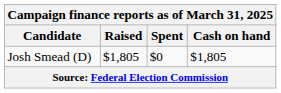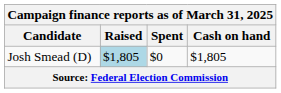(121, 56) no background -> (121, 56) lightblue background
